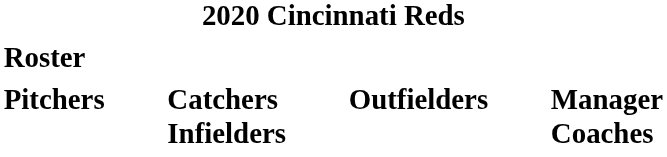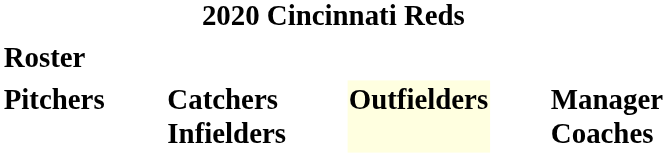(418, 98) no background -> (418, 98) lightyellow background
